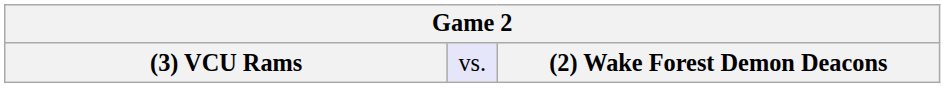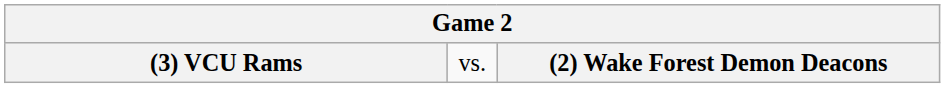(472, 62) lavender background -> (472, 62) no background
